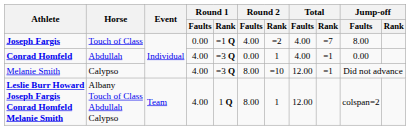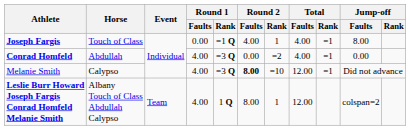(277, 41) =2 -> (277, 41) 1
(328, 41) =7 -> (328, 41) =1
(277, 56) 1 -> (277, 56) =2
(251, 71) normal -> (251, 71) bold
